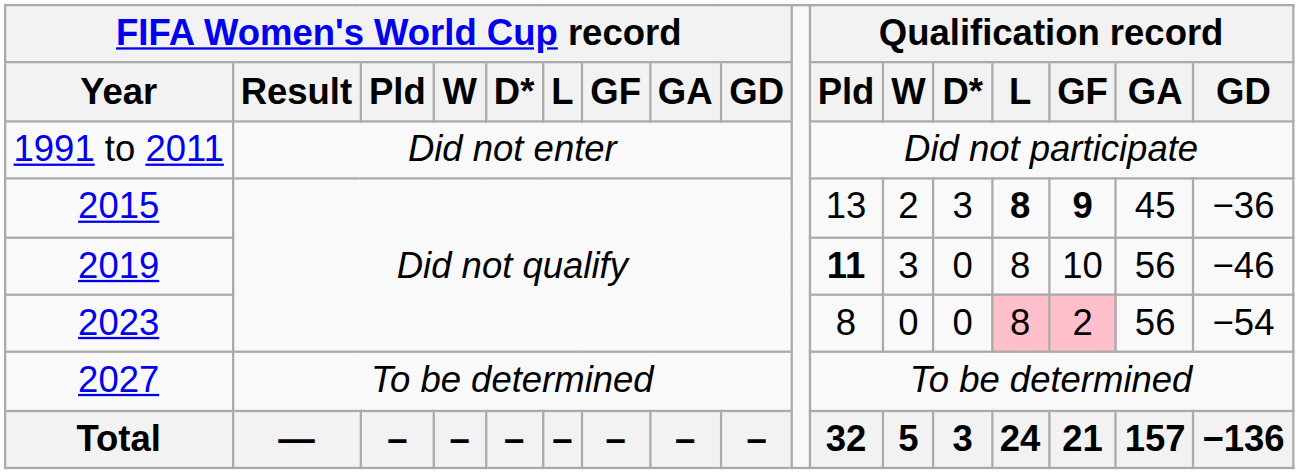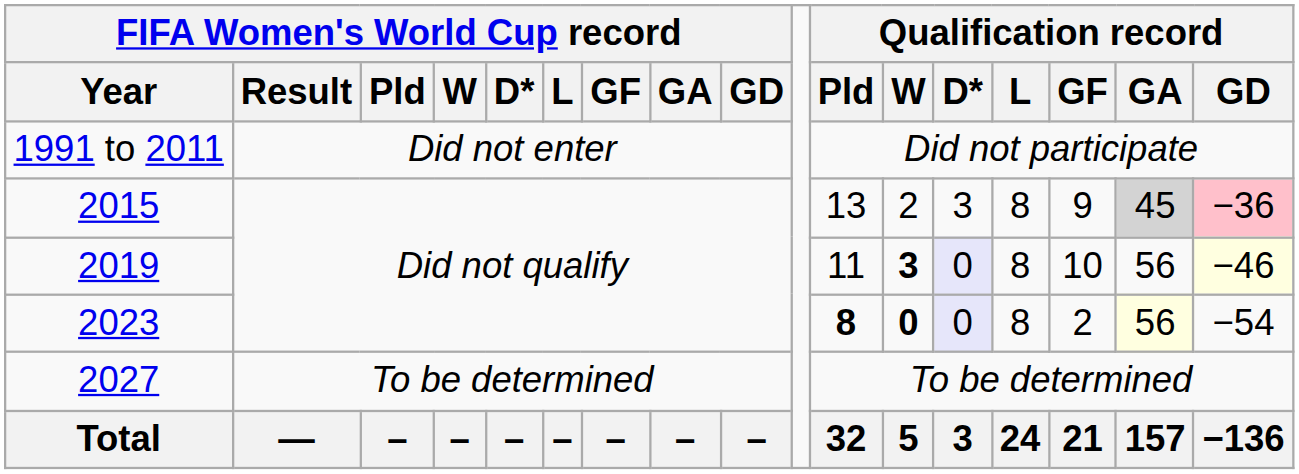(1020, 206) bold -> (1020, 206) normal
(1083, 206) bold -> (1083, 206) normal
(1155, 206) no background -> (1155, 206) lightgrey background
(1243, 206) no background -> (1243, 206) pink background
(846, 264) bold -> (846, 264) normal
(908, 264) normal -> (908, 264) bold
(963, 264) no background -> (963, 264) lavender background
(1243, 264) no background -> (1243, 264) lightyellow background
(846, 322) normal -> (846, 322) bold
(908, 322) normal -> (908, 322) bold
(963, 322) no background -> (963, 322) lavender background
(1020, 322) pink background -> (1020, 322) no background
(1083, 322) pink background -> (1083, 322) no background
(1155, 322) no background -> (1155, 322) lightyellow background
